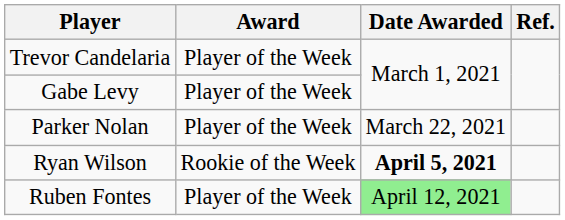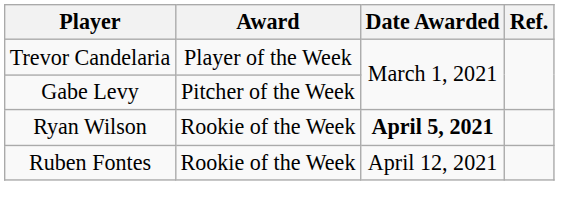(268, 92) Player of the Week -> (268, 92) Pitcher of the Week
- row: (90, 127)
(268, 197) Player of the Week -> (268, 162) Rookie of the Week
(436, 197) lightgreen background -> (433, 162) no background
